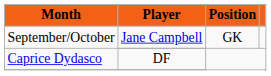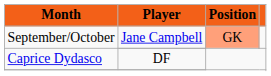(232, 37) no background -> (232, 37) lightsalmon background
